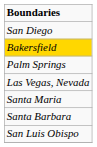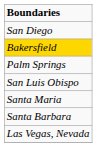(48, 82) Las Vegas, Nevada -> (43, 82) San Luis Obispo
(43, 133) San Luis Obispo -> (48, 133) Las Vegas, Nevada
